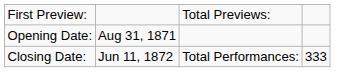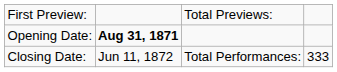(137, 35) normal -> (138, 35) bold
